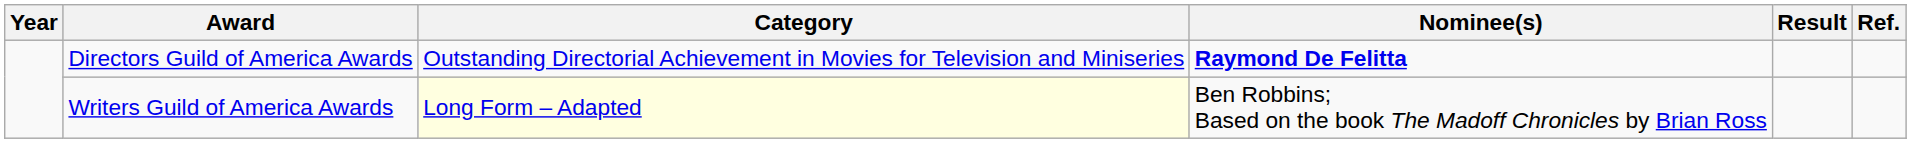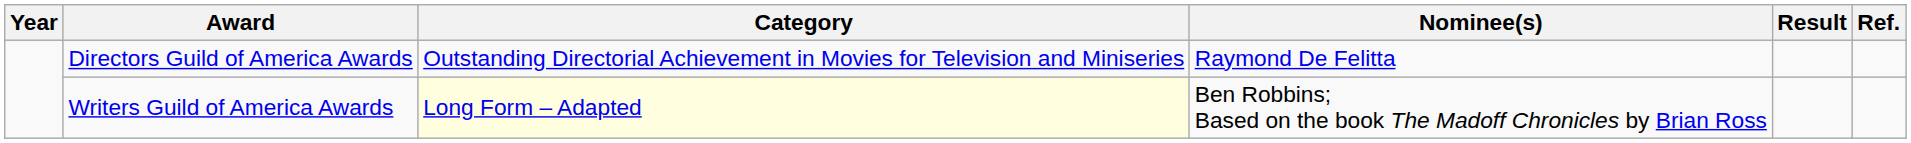(1301, 58) bold -> (1295, 58) normal
